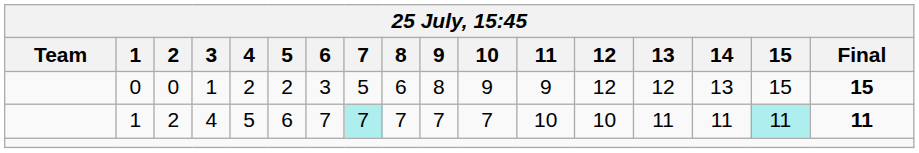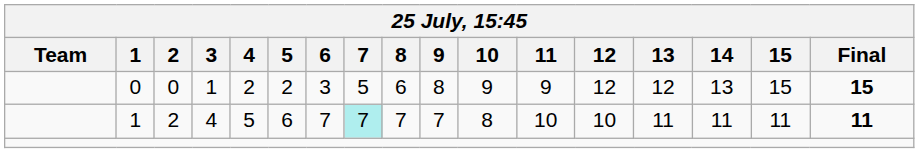(487, 120) 7 -> (487, 120) 8
(780, 120) paleturquoise background -> (780, 120) no background
